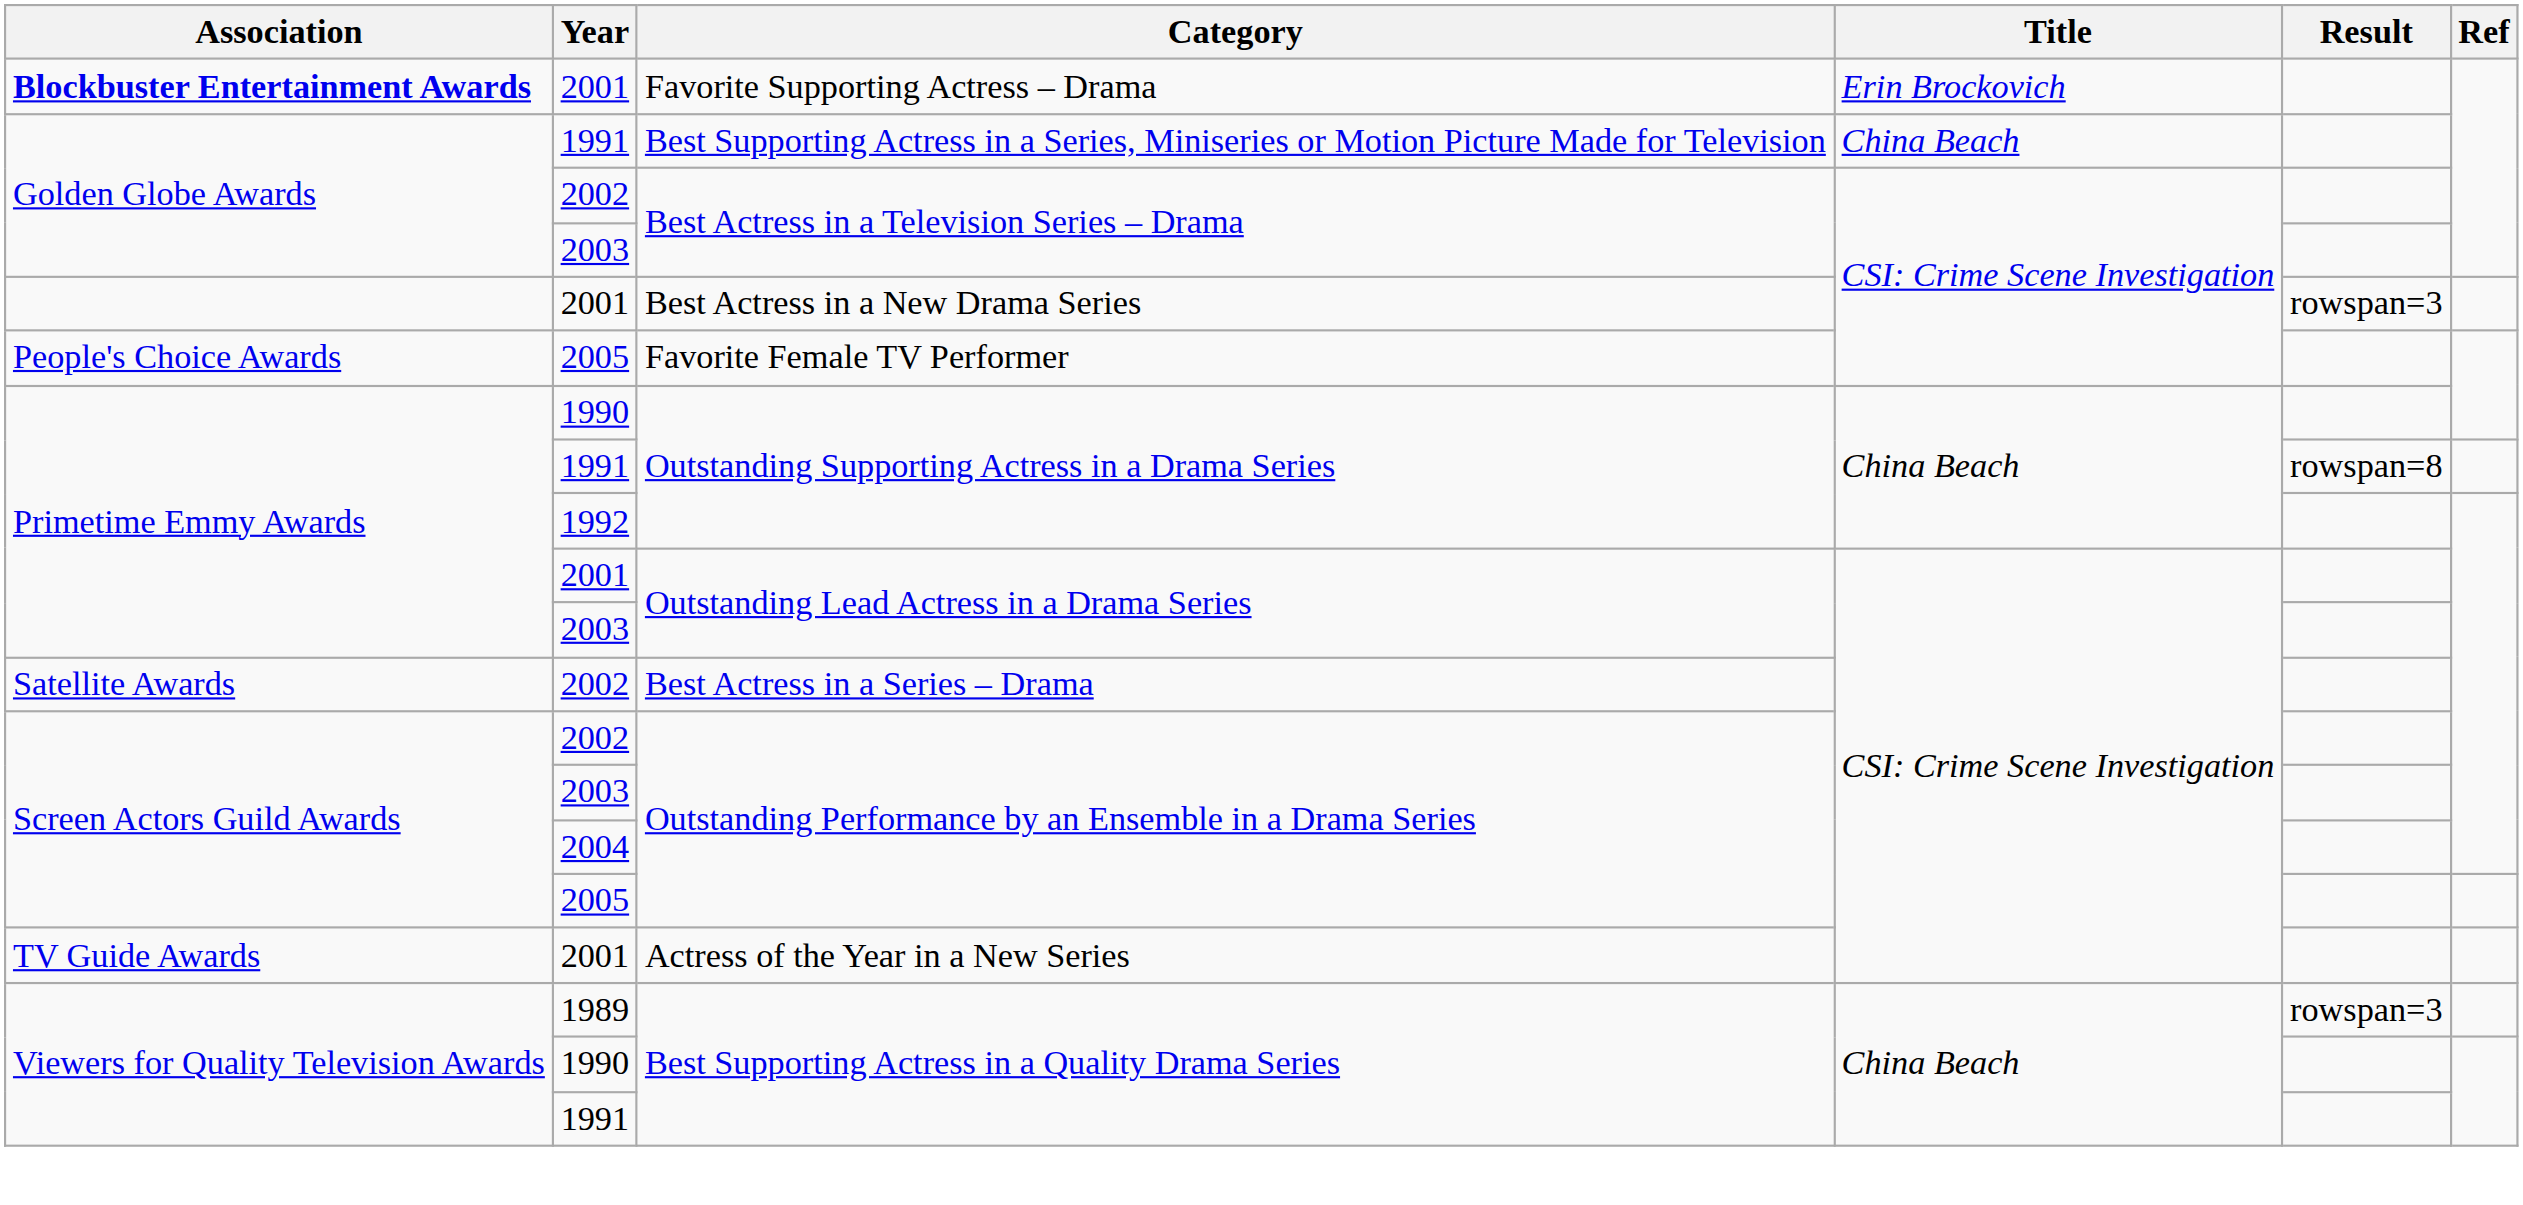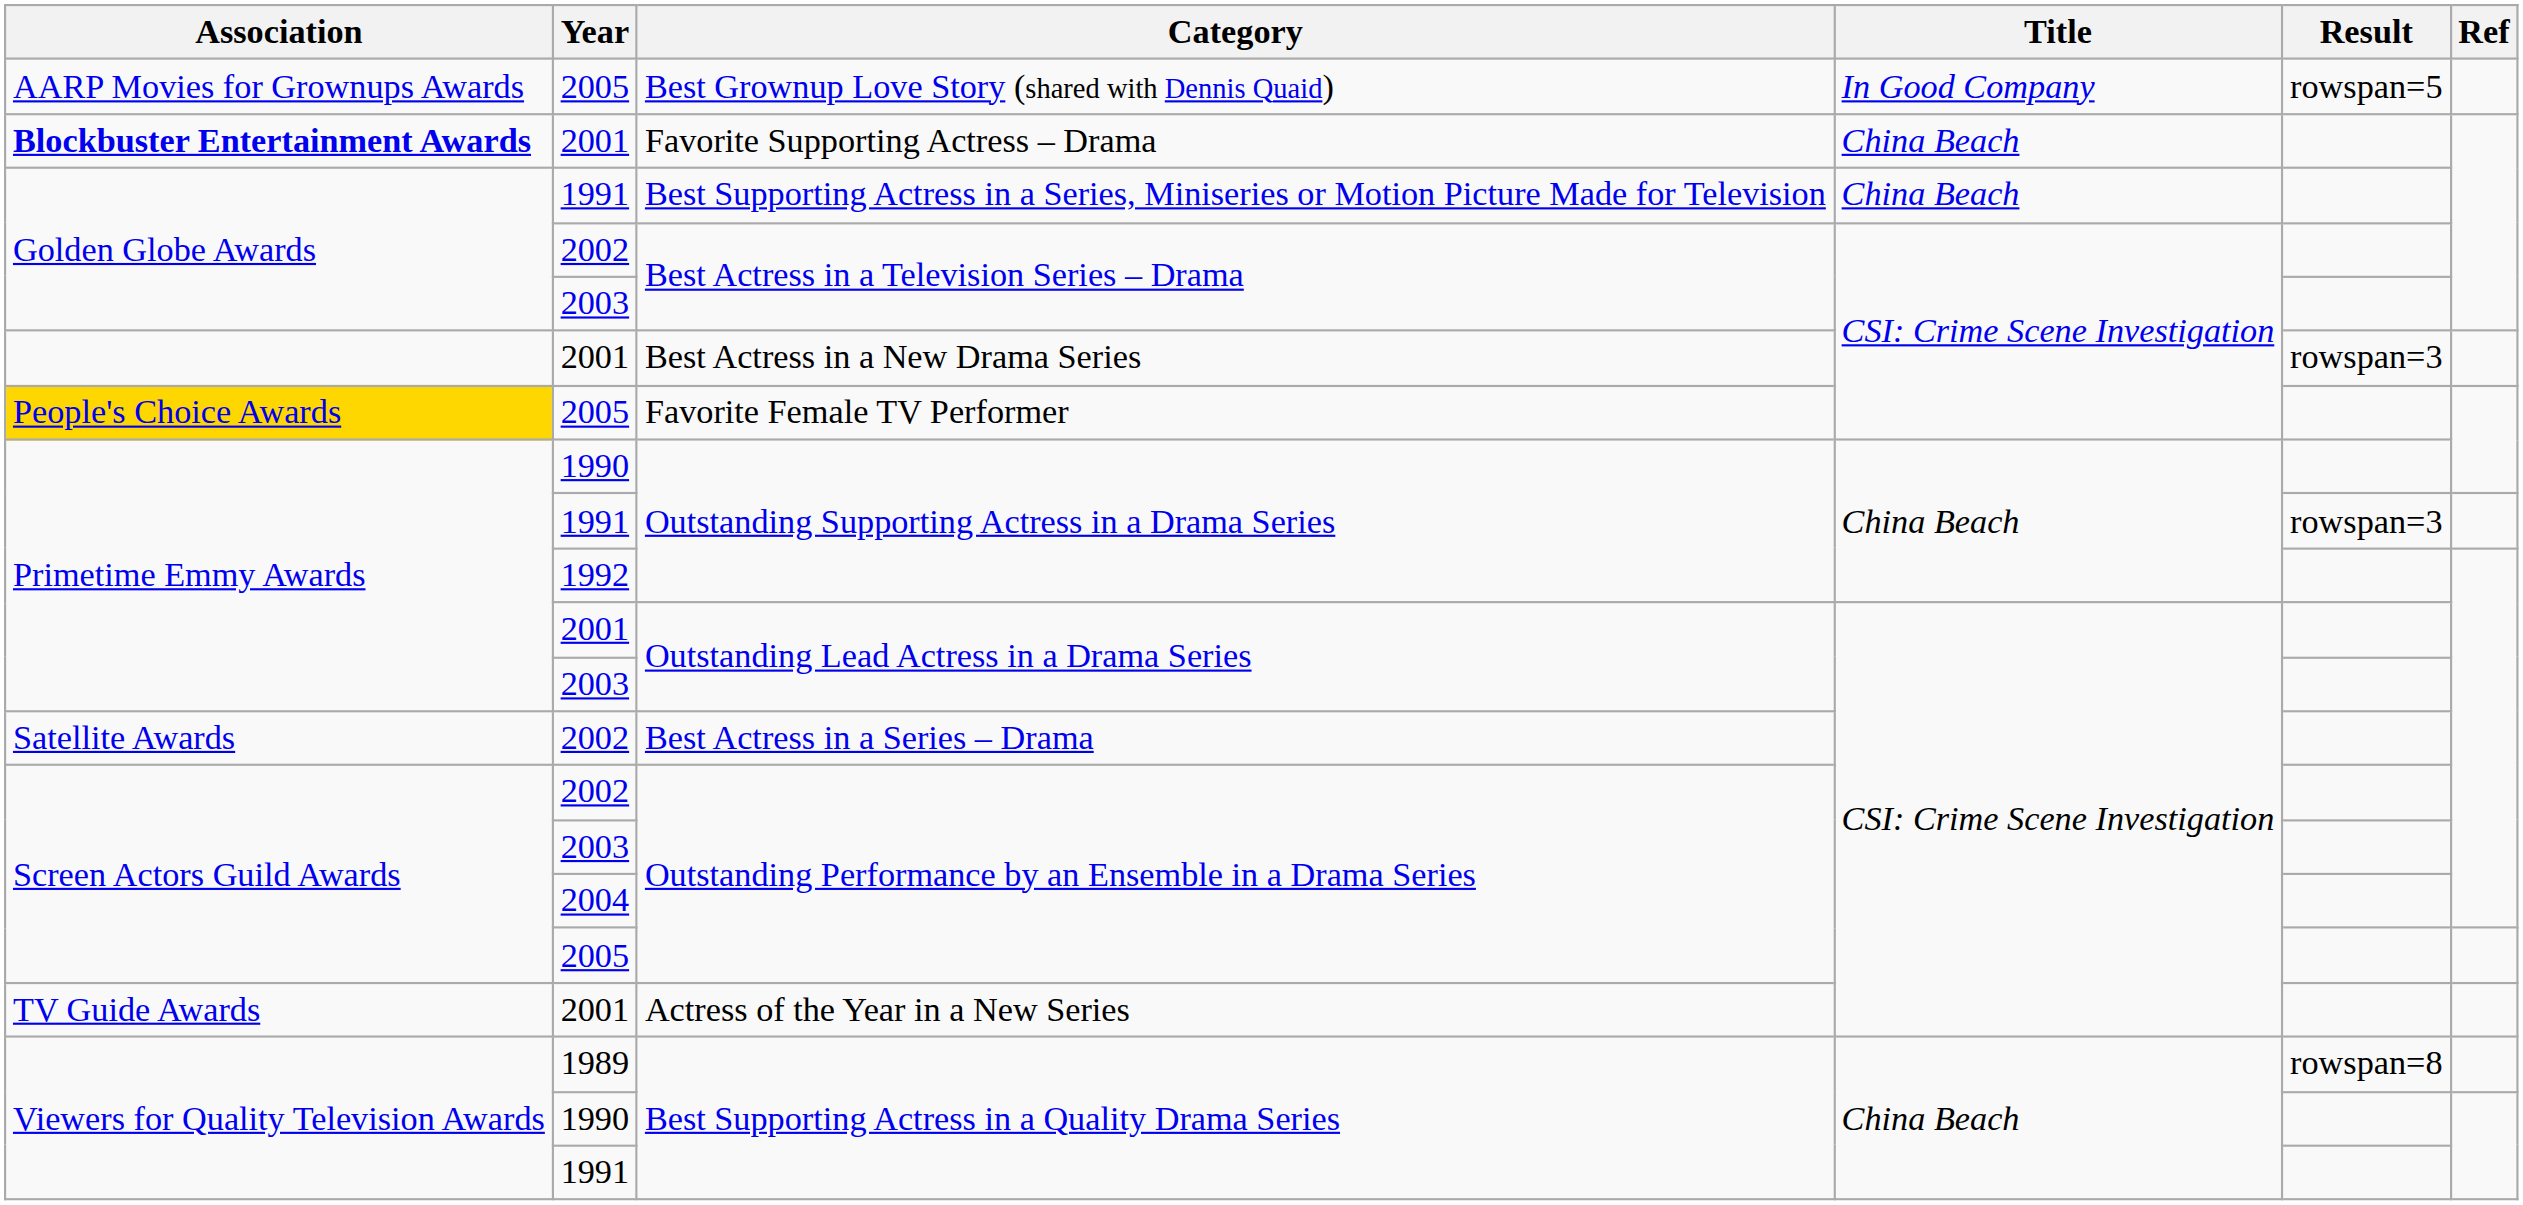+ row: (595, 85)
(1954, 85) Erin Brockovich -> (1931, 140) China Beach
(177, 357) no background -> (177, 411) gold background
(2366, 466) rowspan=8 -> (2366, 520) rowspan=3
(2366, 1009) rowspan=3 -> (2366, 1063) rowspan=8
